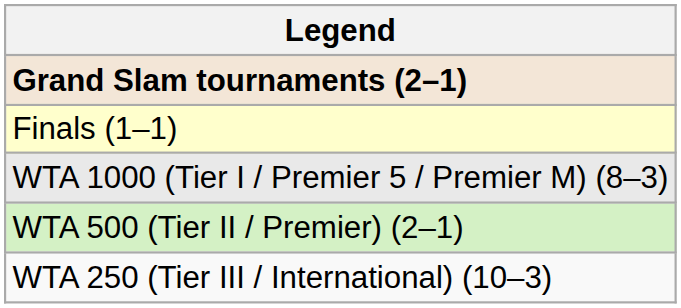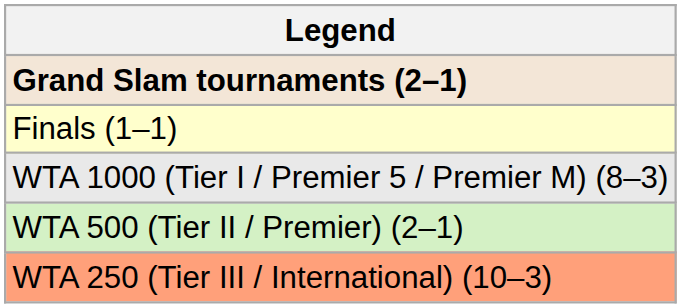(282, 277) no background -> (282, 277) lightsalmon background
